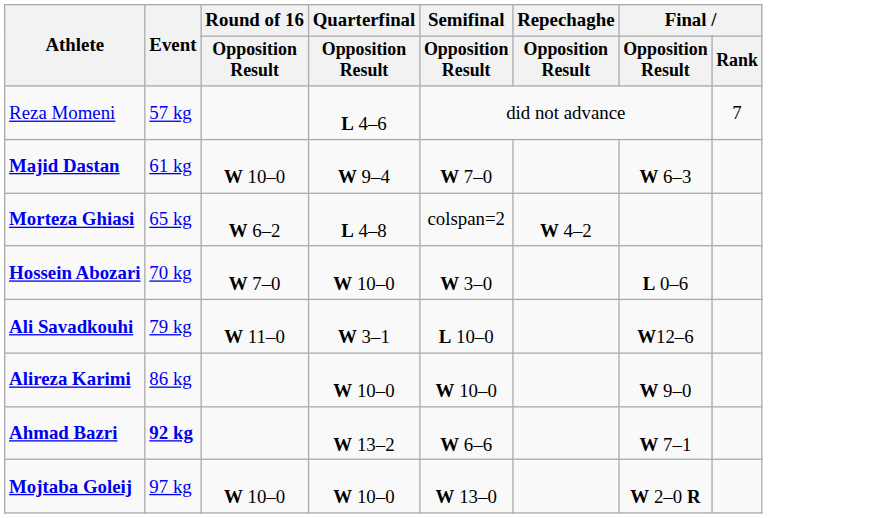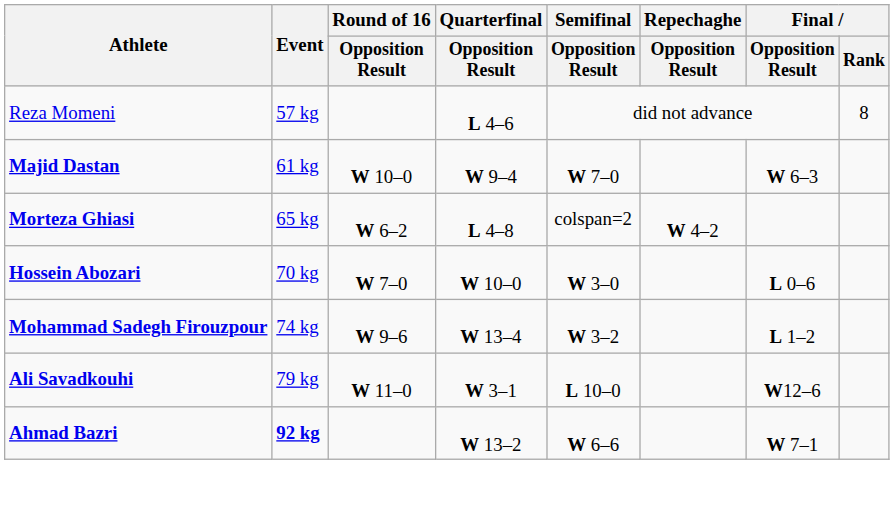(737, 113) 7 -> (864, 113) 8
+ row: (138, 326)
- row: (70, 380)
- row: (71, 486)
